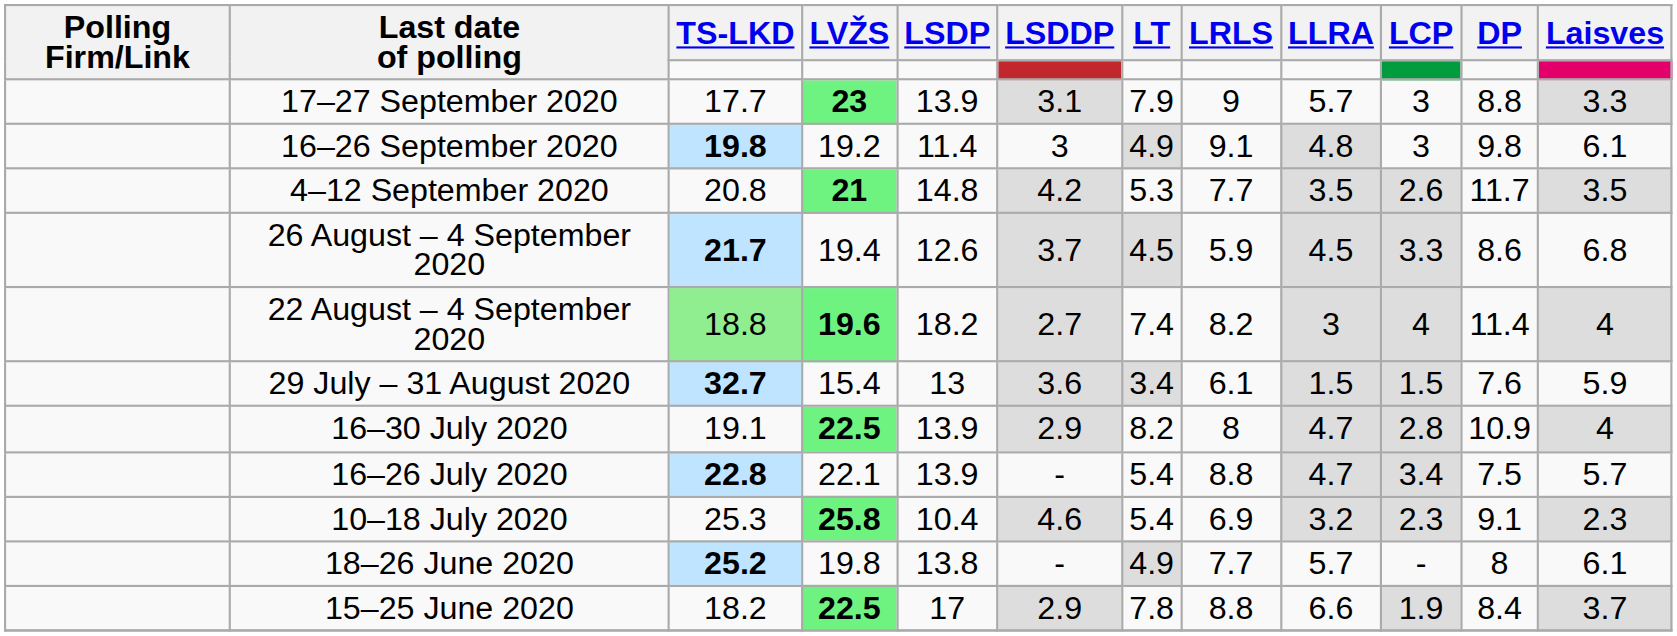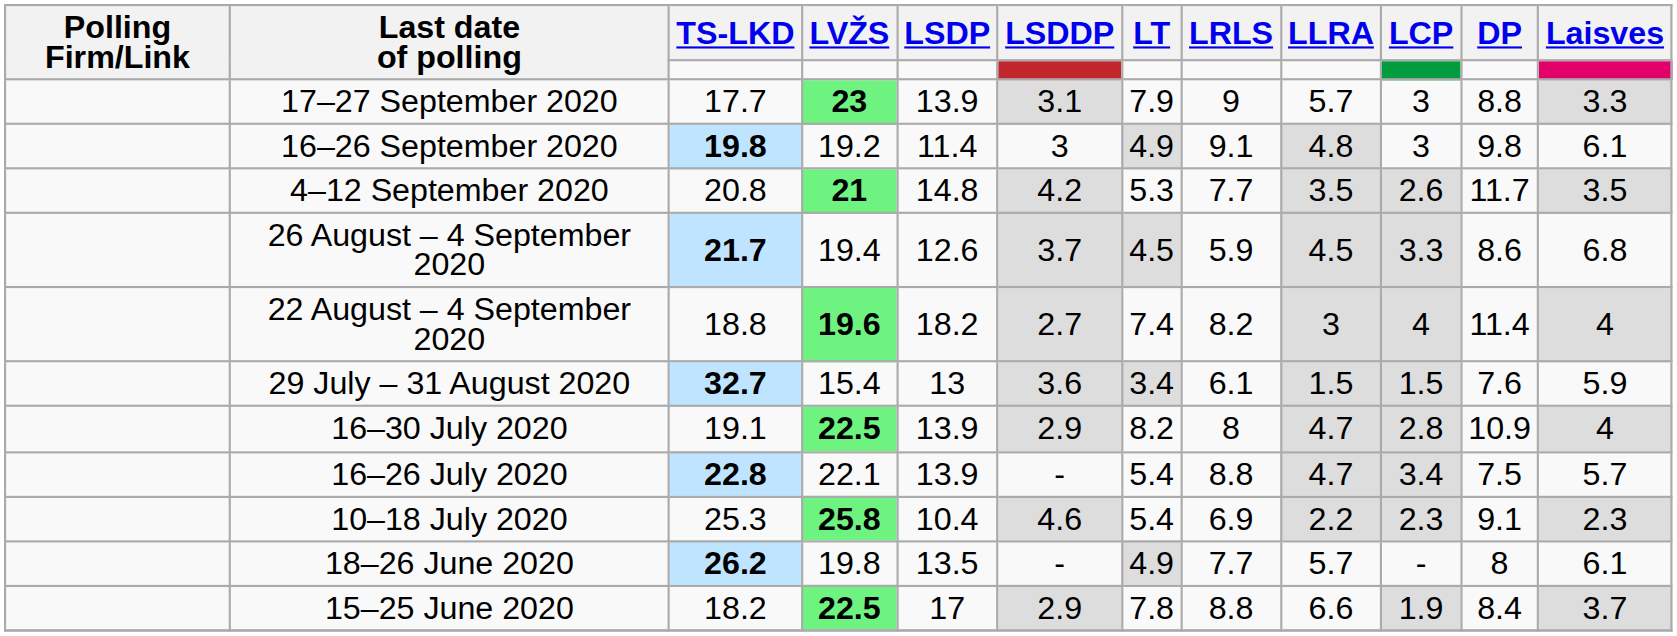(735, 324) lightgreen background -> (735, 324) no background
(1331, 517) 3.2 -> (1331, 517) 2.2
(735, 562) 25.2 -> (735, 562) 26.2
(947, 562) 13.8 -> (947, 562) 13.5
